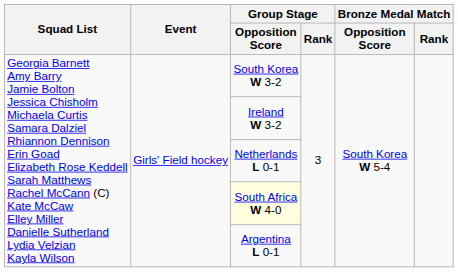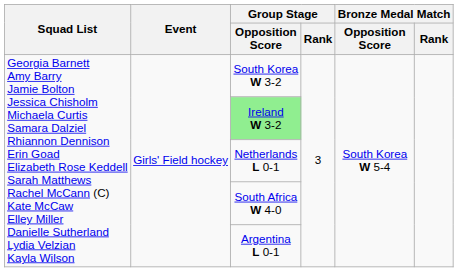(266, 118) no background -> (266, 118) lightgreen background
(266, 204) lightyellow background -> (266, 204) no background
